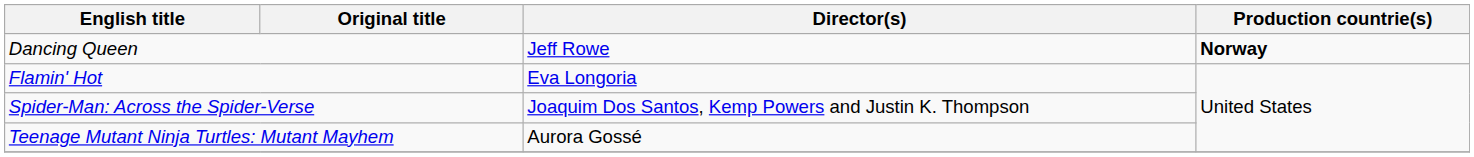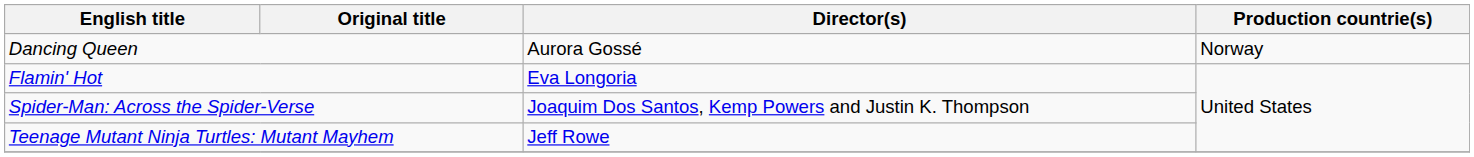(568, 48) Jeff Rowe -> (585, 48) Aurora Gossé
(1234, 48) bold -> (1232, 48) normal
(585, 136) Aurora Gossé -> (568, 136) Jeff Rowe
